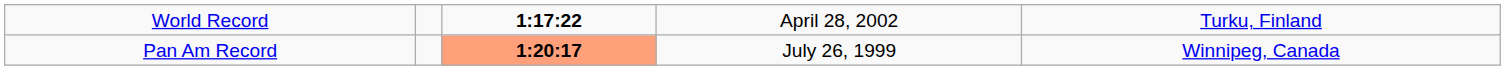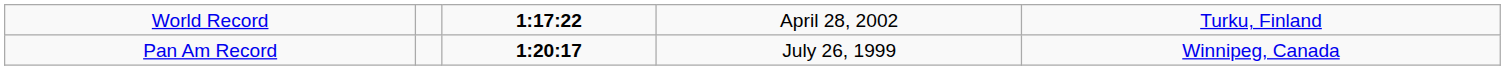(549, 50) lightsalmon background -> (549, 50) no background
